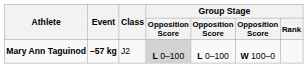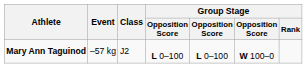(103, 52) bold -> (103, 52) normal
(168, 56) lightgrey background -> (167, 56) no background
